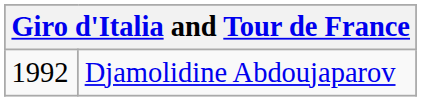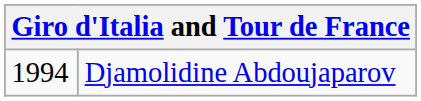(40, 72) 1992 -> (40, 72) 1994
